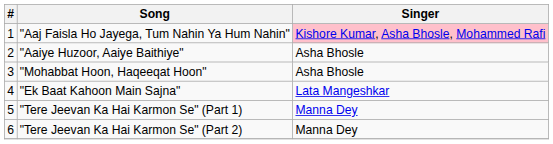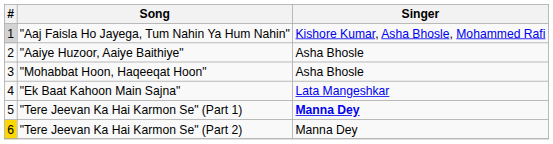(11, 33) no background -> (11, 33) lightgrey background
(420, 33) pink background -> (420, 33) no background
(327, 110) normal -> (328, 110) bold
(11, 130) no background -> (11, 130) gold background
